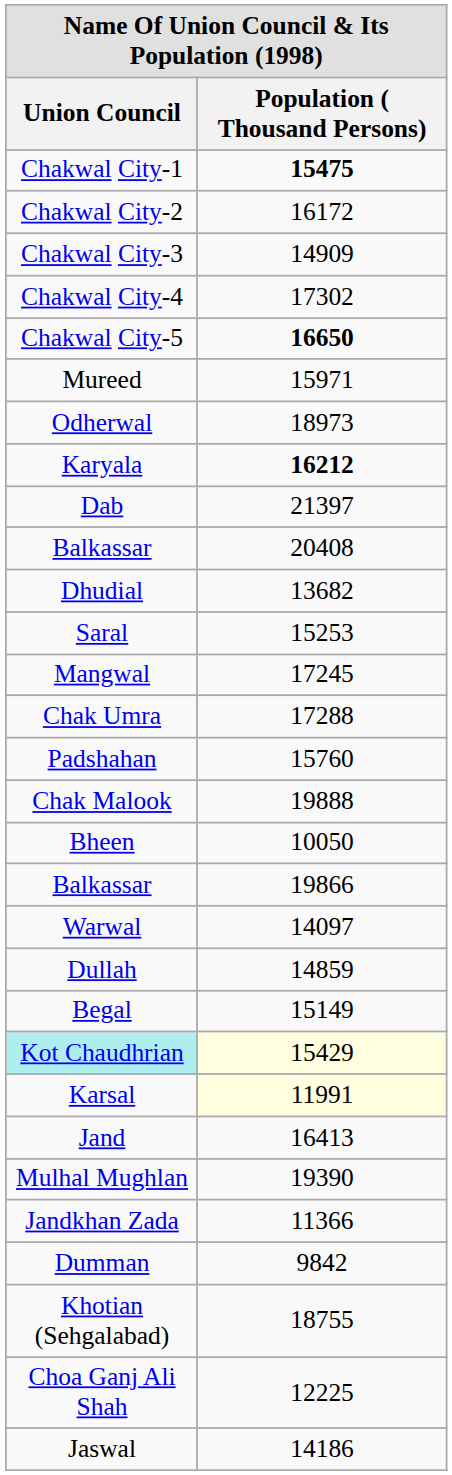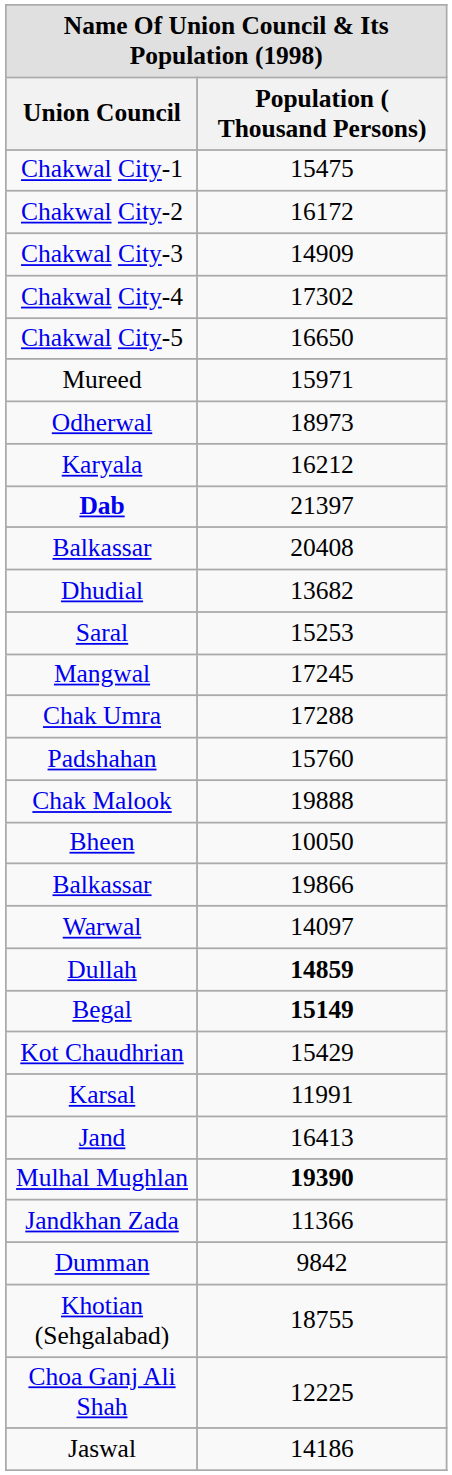(322, 169) bold -> (322, 169) normal
(322, 337) bold -> (322, 337) normal
(322, 464) bold -> (322, 464) normal
(102, 506) normal -> (102, 506) bold
(322, 968) normal -> (322, 968) bold
(322, 1010) normal -> (322, 1010) bold
(102, 1052) paleturquoise background -> (102, 1052) no background
(322, 1052) lightyellow background -> (322, 1052) no background
(322, 1094) lightyellow background -> (322, 1094) no background
(322, 1178) normal -> (322, 1178) bold
